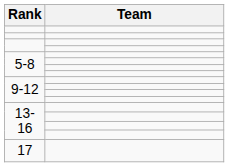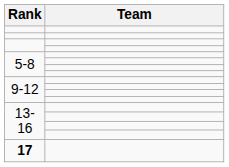(25, 150) normal -> (25, 150) bold
